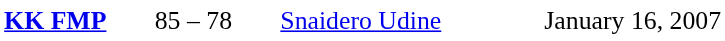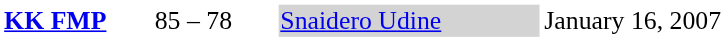(361, 20) no background -> (361, 20) lightgrey background
